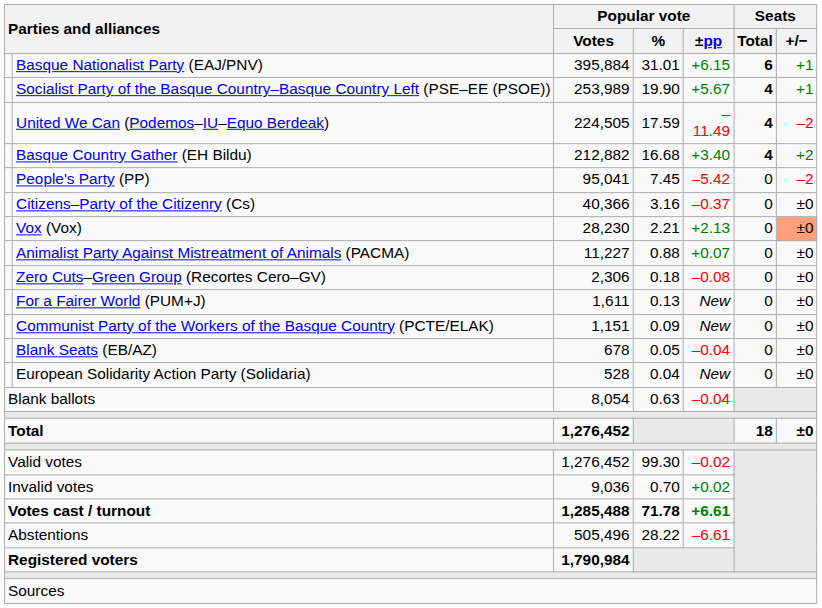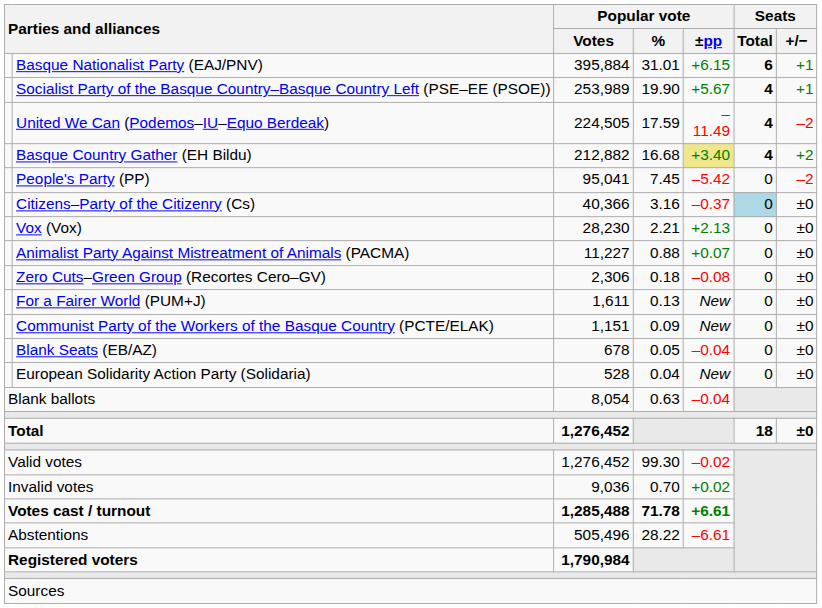(711, 155) no background -> (711, 155) khaki background
(769, 204) no background -> (769, 204) lightblue background
(805, 228) lightsalmon background -> (805, 228) no background
